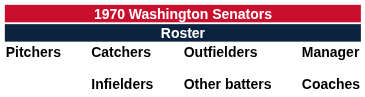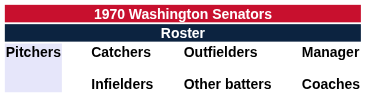(33, 52) no background -> (33, 52) lavender background
